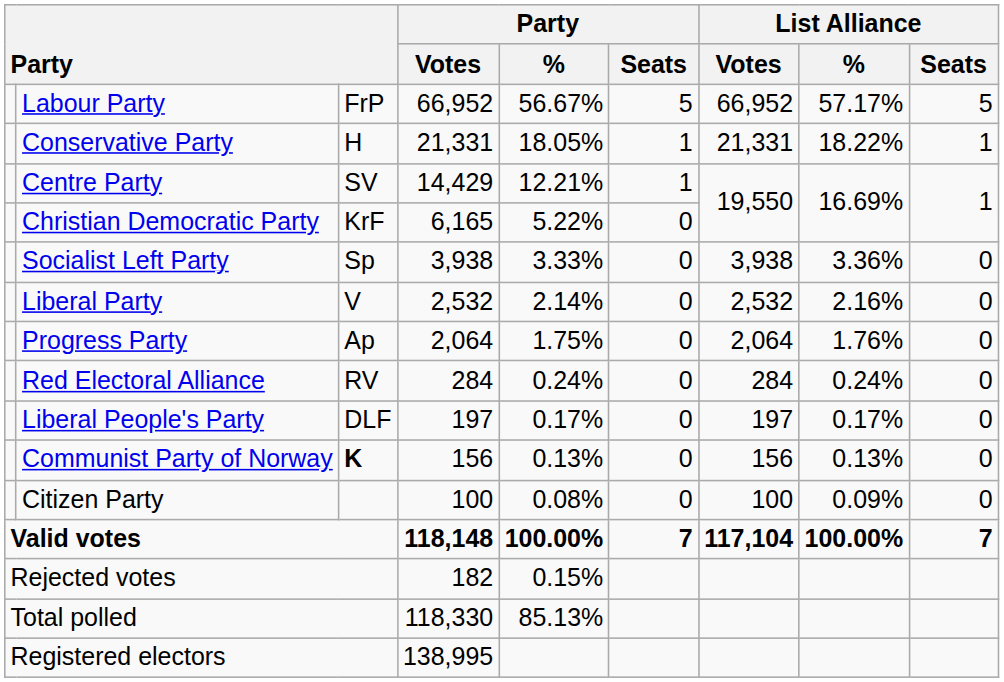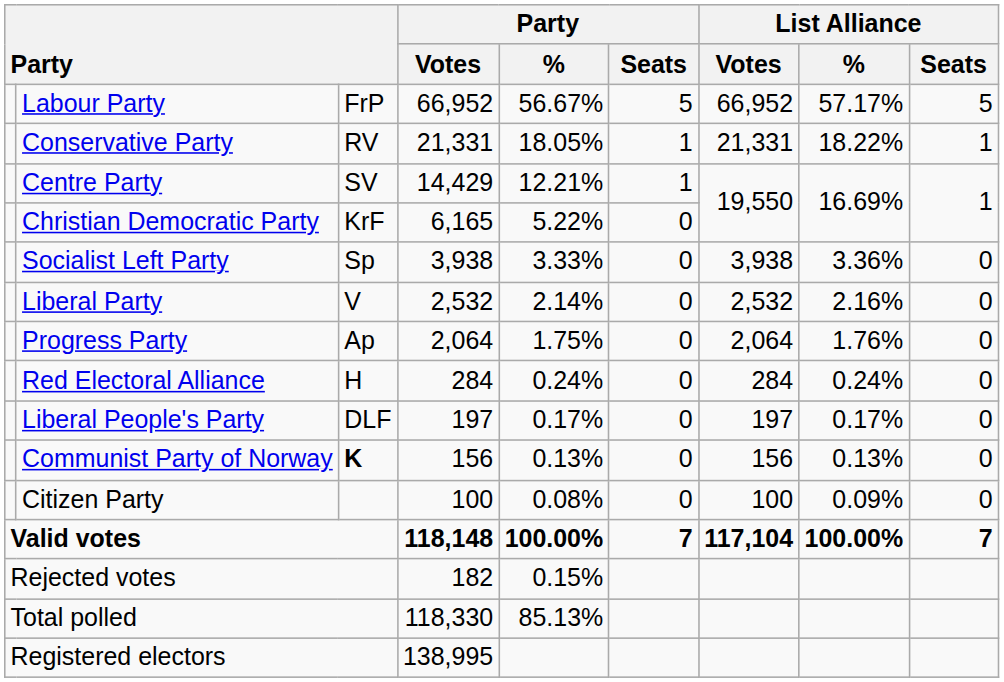(353, 143) H -> (361, 143) RV
(361, 380) RV -> (353, 380) H
